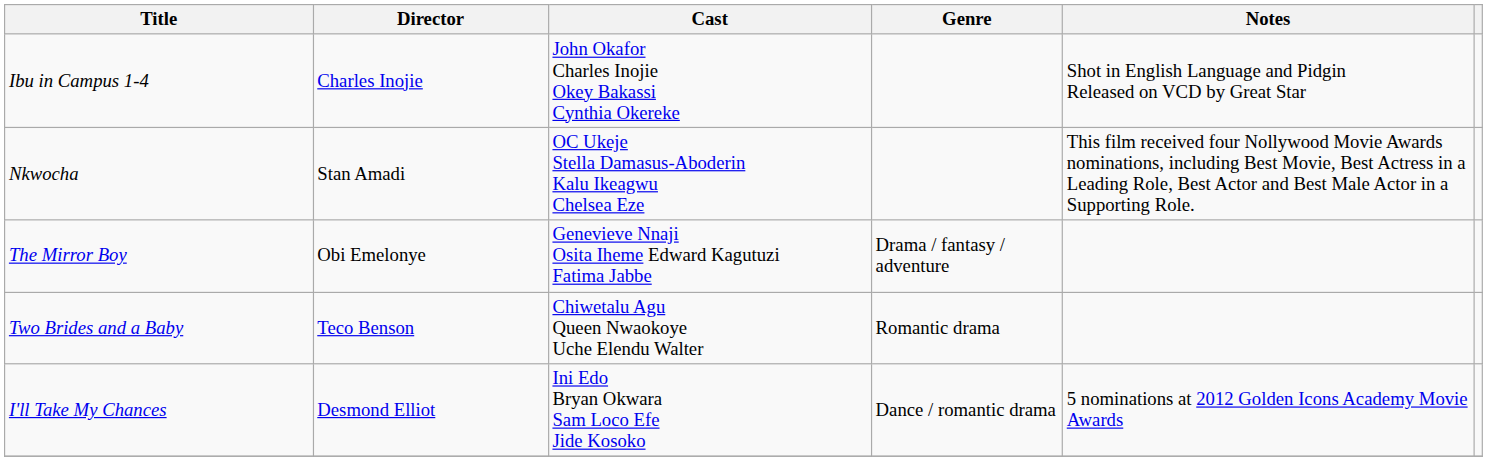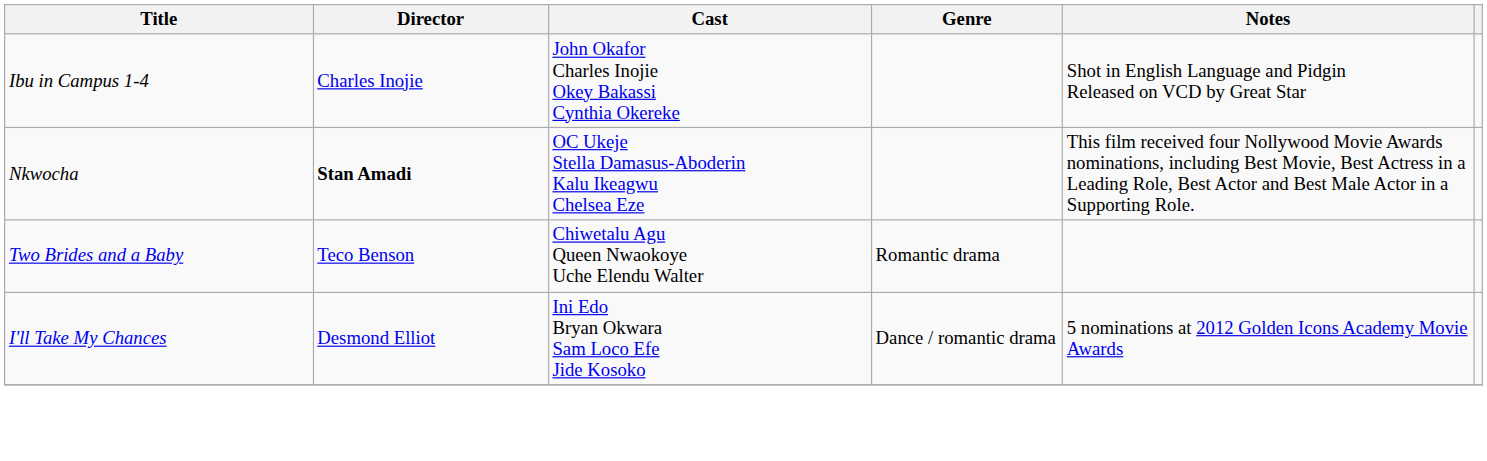(361, 173) normal -> (364, 173) bold
- row: (68, 255)
